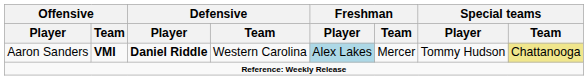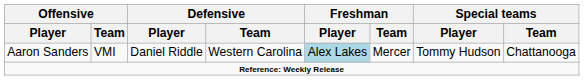(105, 52) bold -> (105, 52) normal
(169, 52) bold -> (167, 52) normal
(546, 52) khaki background -> (541, 52) no background
